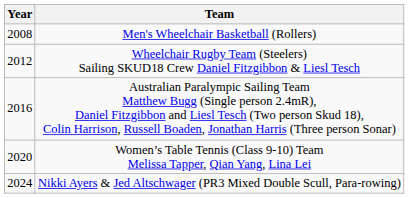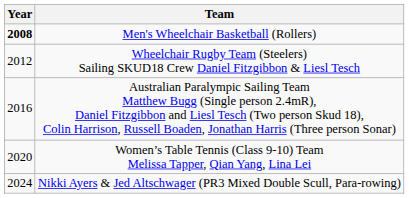(20, 34) normal -> (20, 34) bold
